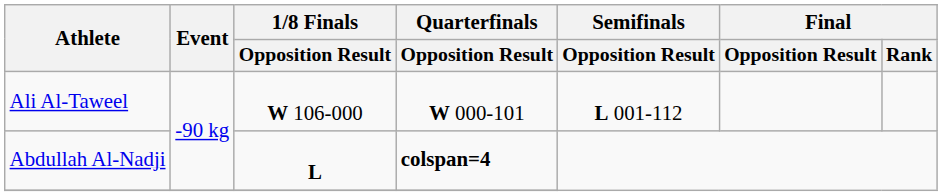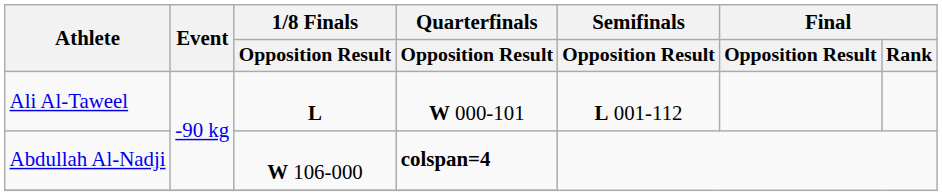(315, 113) W 106-000 -> (315, 113) L
(315, 172) L -> (315, 172) W 106-000
